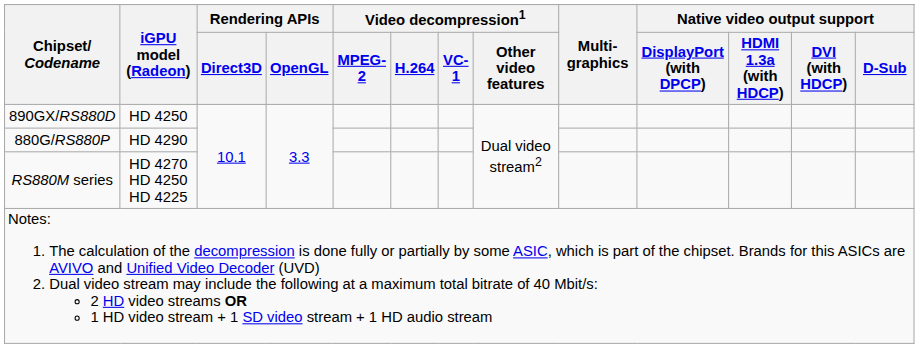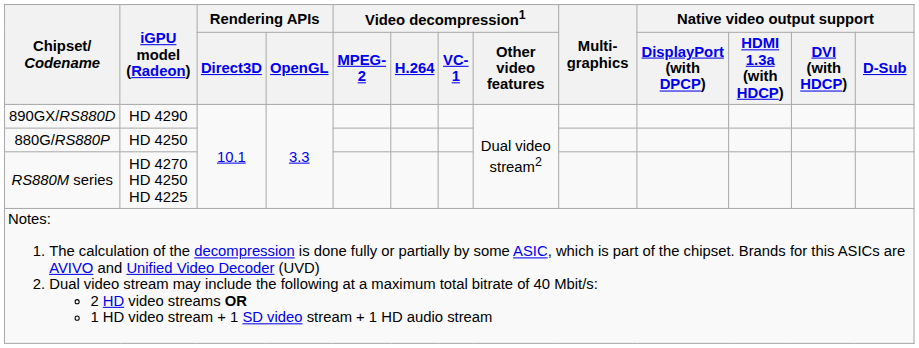(158, 117) HD 4250 -> (158, 117) HD 4290
(158, 140) HD 4290 -> (158, 140) HD 4250
